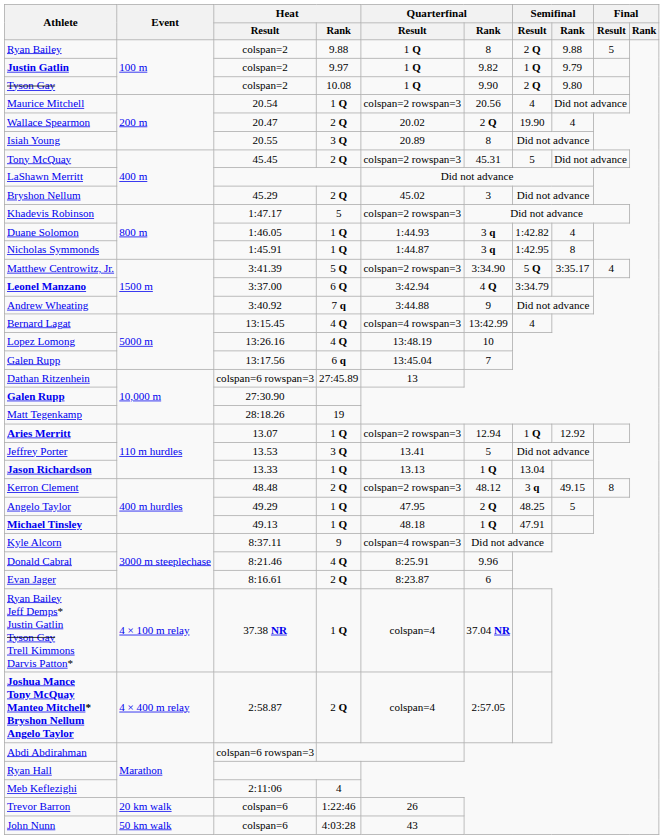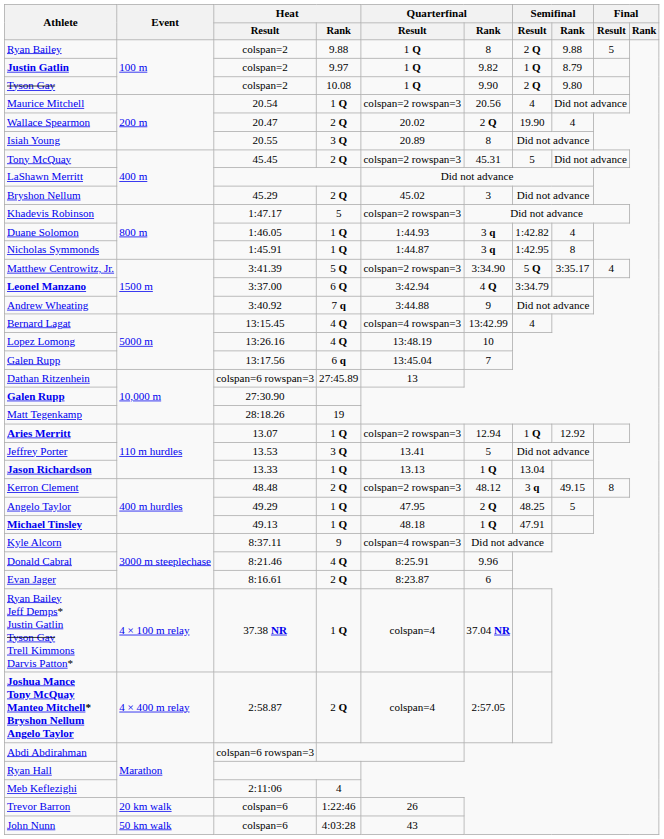(572, 67) 9.79 -> (572, 67) 8.79
